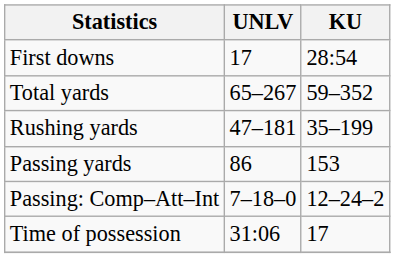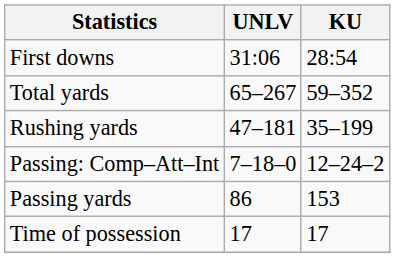(241, 57) 17 -> (255, 57) 31:06
rows swapped: (71, 163) <-> (115, 198)
(255, 234) 31:06 -> (241, 234) 17
